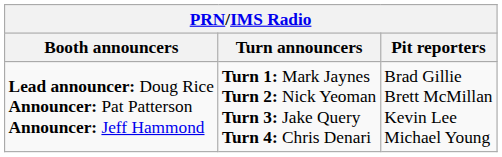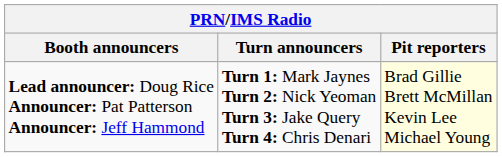(438, 106) no background -> (438, 106) lightyellow background
